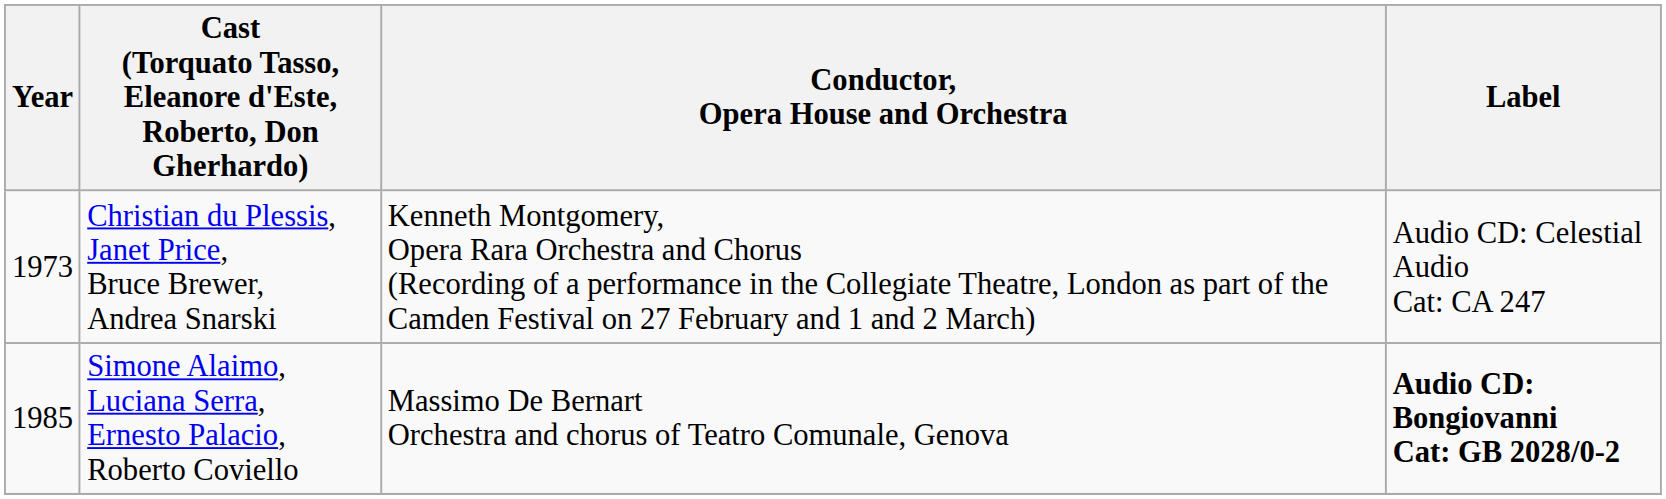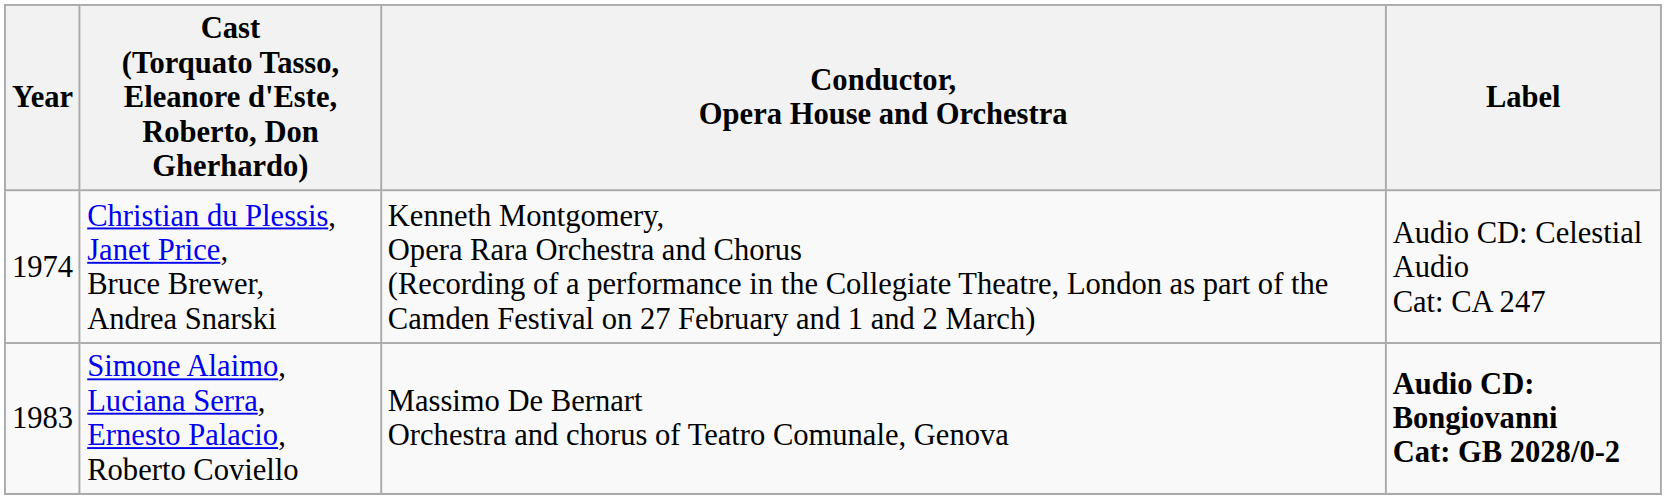(43, 266) 1973 -> (43, 266) 1974
(43, 417) 1985 -> (43, 417) 1983
